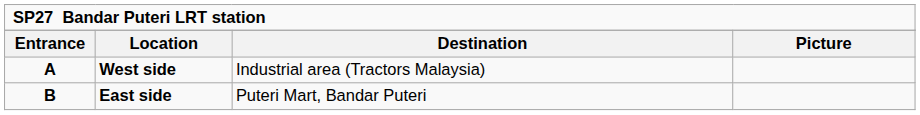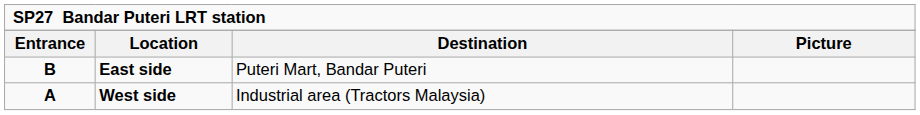rows swapped: (138, 69) <-> (136, 95)
